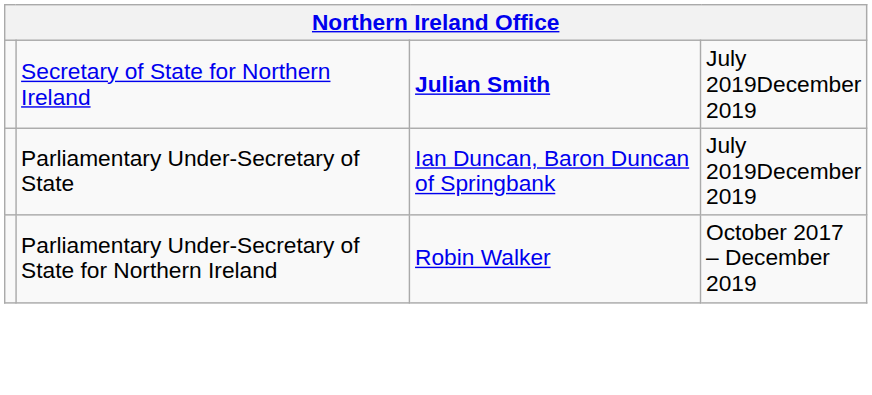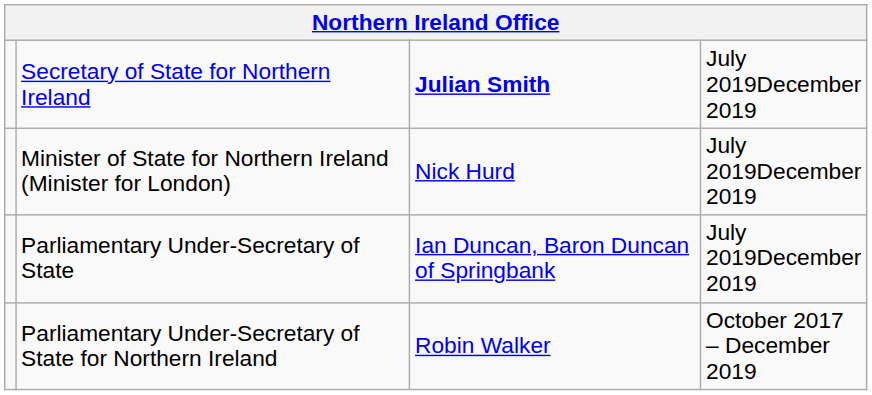+ row: (205, 171)
